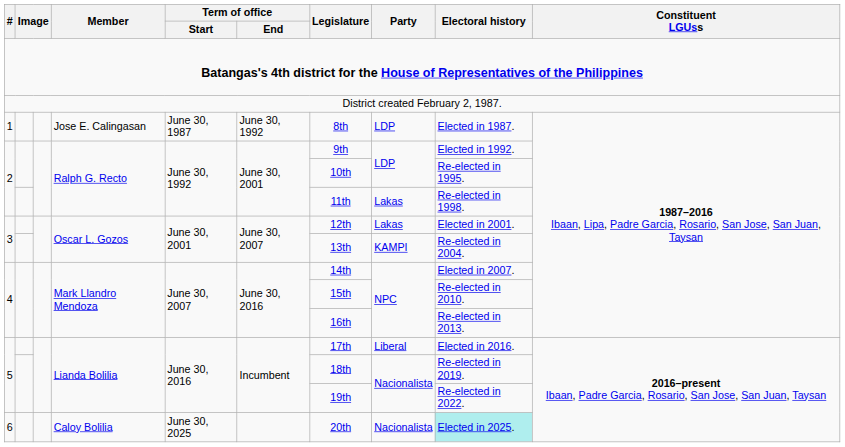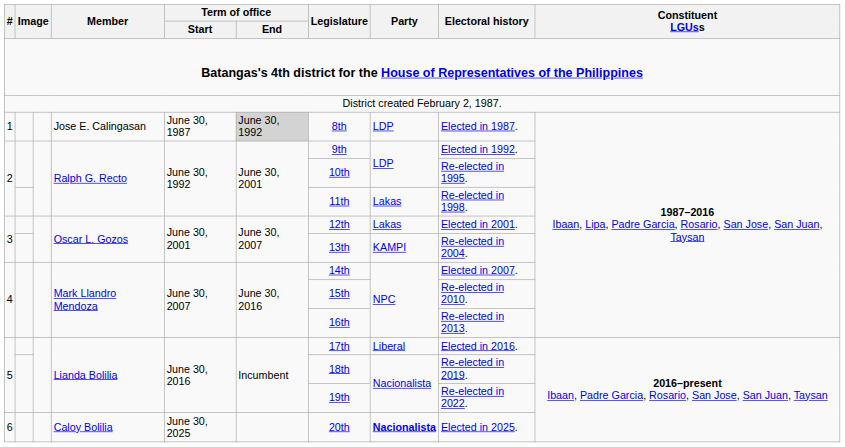(260, 126) no background -> (259, 126) lightgrey background
(403, 427) normal -> (404, 427) bold
(476, 427) paleturquoise background -> (479, 427) no background
